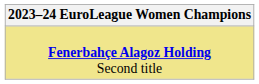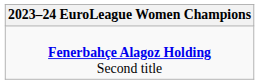(130, 60) khaki background -> (130, 60) no background
